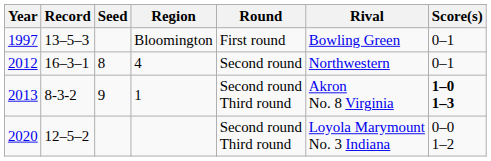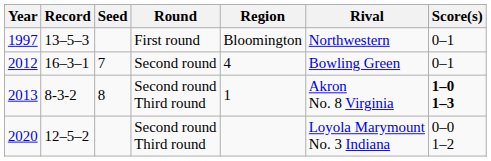columns swapped: (174, 16) <-> (261, 16)
(354, 39) Bowling Green -> (349, 39) Northwestern
(101, 63) 8 -> (101, 63) 7
(349, 63) Northwestern -> (354, 63) Bowling Green
(101, 95) 9 -> (101, 95) 8
